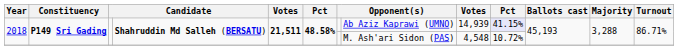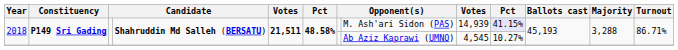(399, 25) Ab Aziz Kaprawi (UMNO) -> (399, 25) M. Ash'ari Sidon (PAS)
(399, 38) M. Ash'ari Sidon (PAS) -> (399, 38) Ab Aziz Kaprawi (UMNO)
(476, 38) 4,548 -> (476, 38) 4,545
(508, 38) 10.72% -> (508, 38) 10.27%
